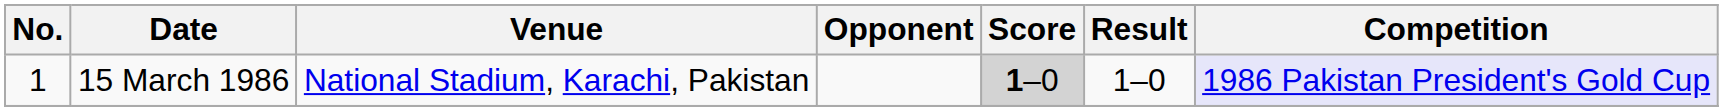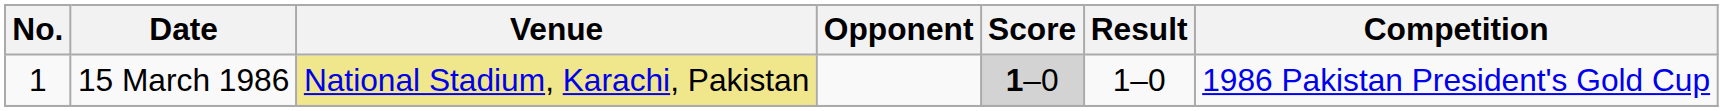(557, 79) no background -> (557, 79) khaki background
(1456, 79) lavender background -> (1456, 79) no background
